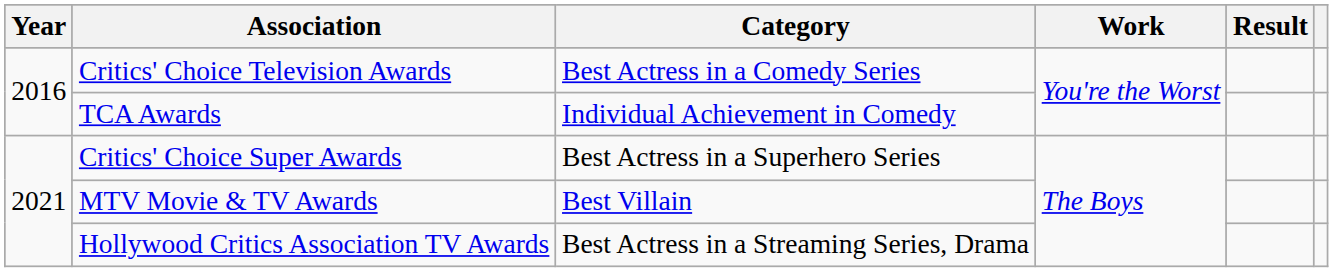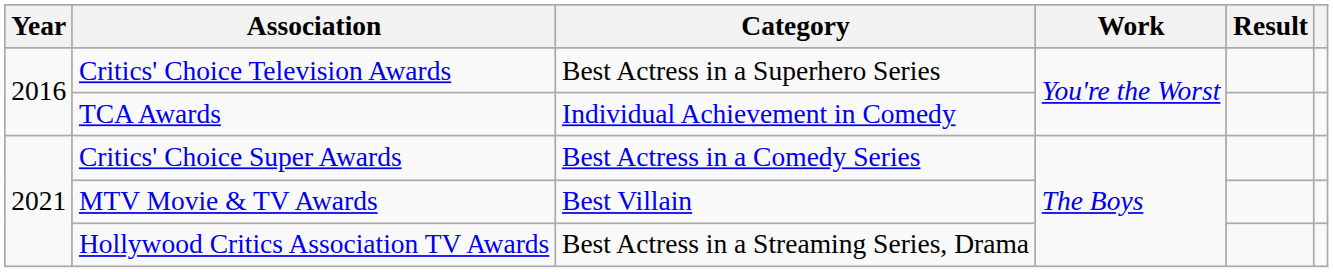(741, 69) Best Actress in a Comedy Series -> (751, 69) Best Actress in a Superhero Series
(751, 157) Best Actress in a Superhero Series -> (741, 157) Best Actress in a Comedy Series
